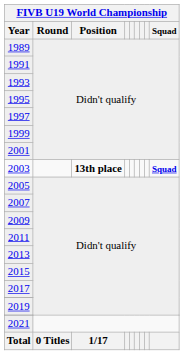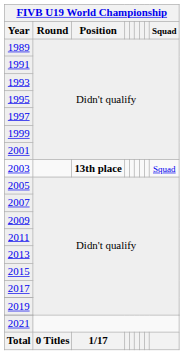(164, 168) bold -> (164, 169) normal
